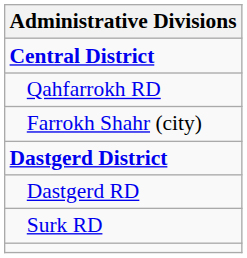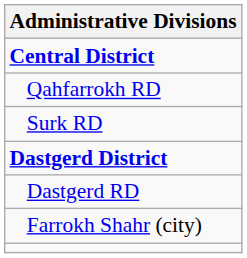(114, 123) Farrokh Shahr (city) -> (65, 123) Surk RD
(65, 225) Surk RD -> (114, 225) Farrokh Shahr (city)
